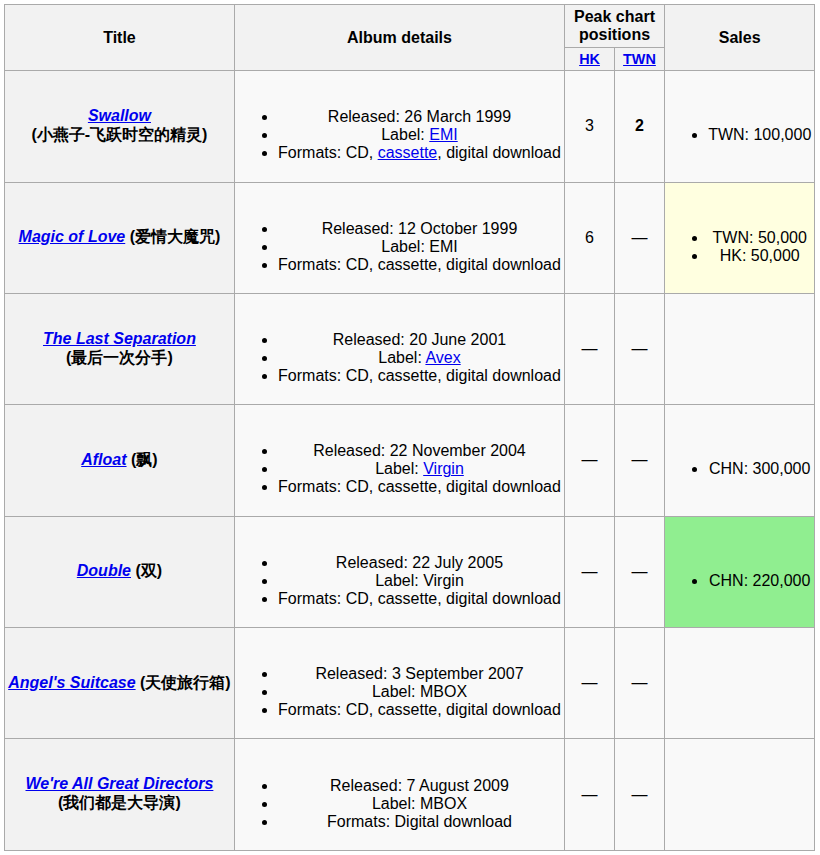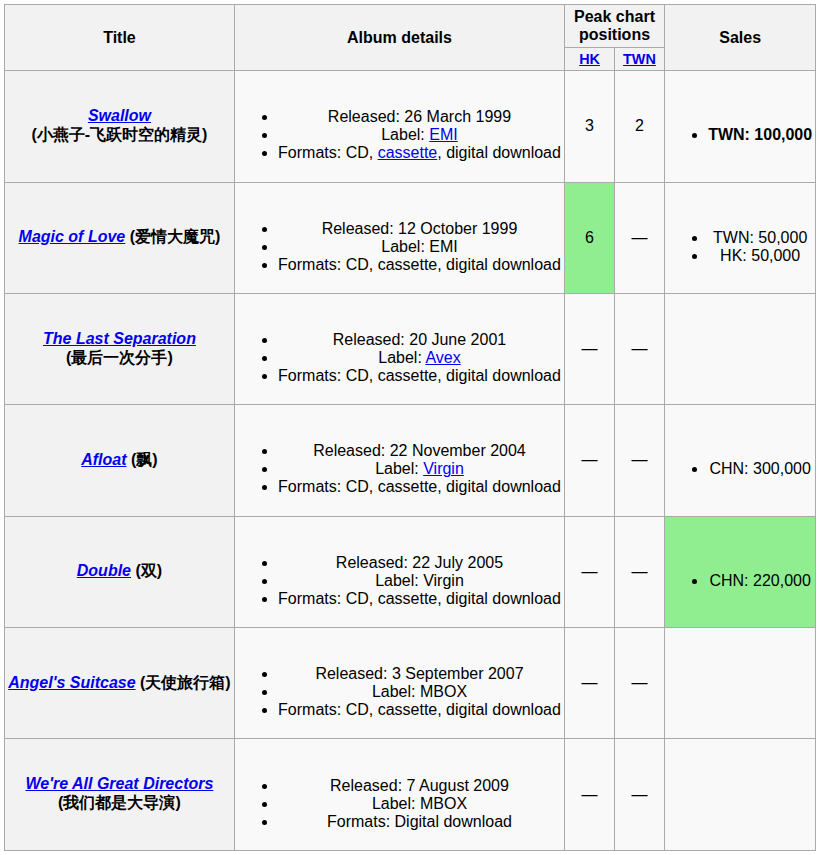(639, 126) bold -> (639, 126) normal
(740, 135) normal -> (740, 135) bold
(590, 237) no background -> (590, 237) lightgreen background
(740, 247) lightyellow background -> (740, 247) no background
